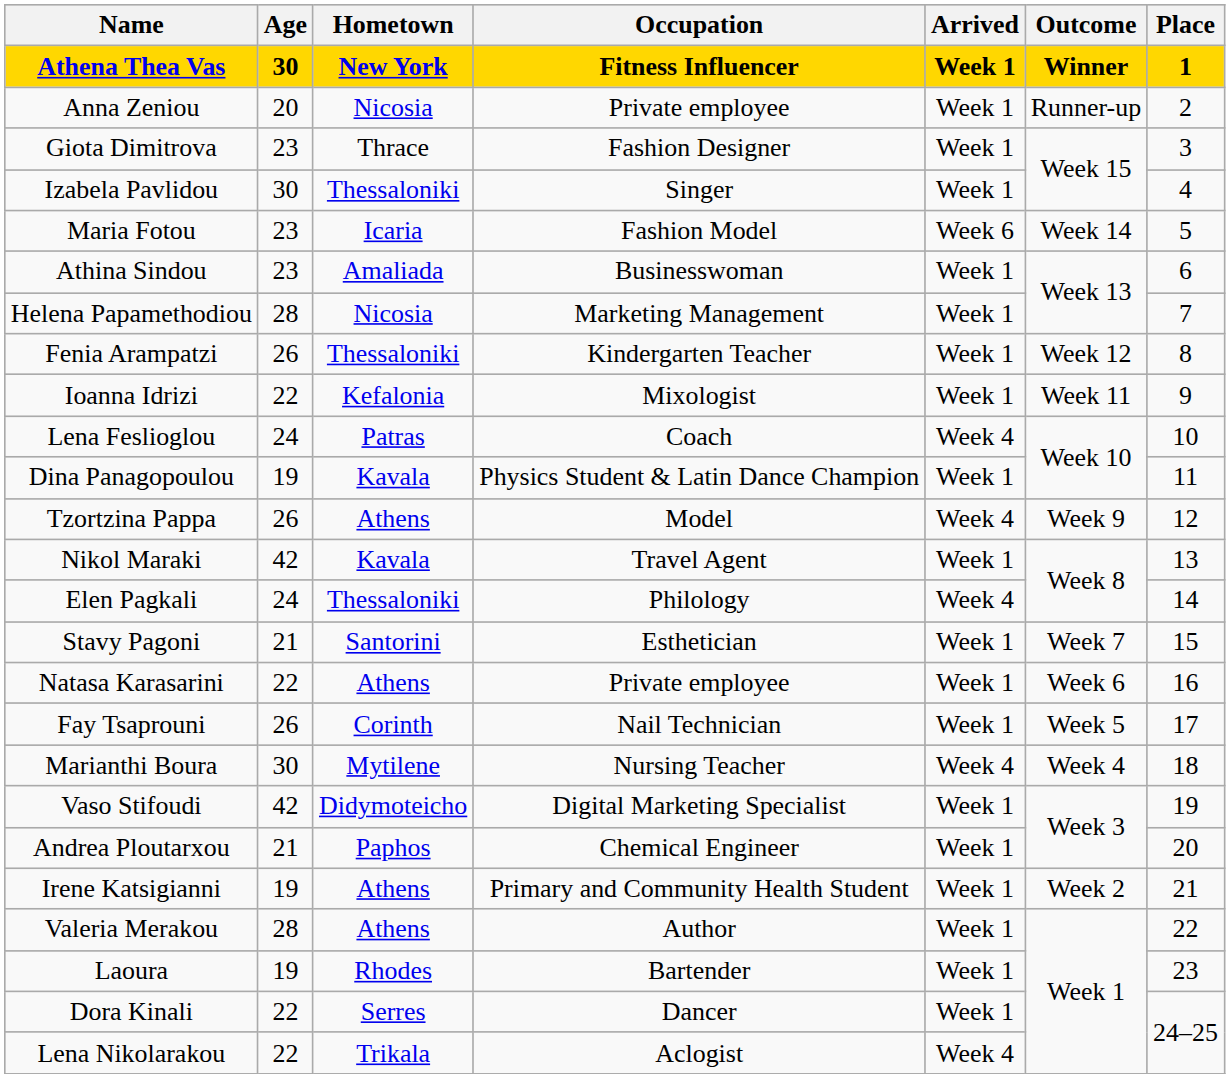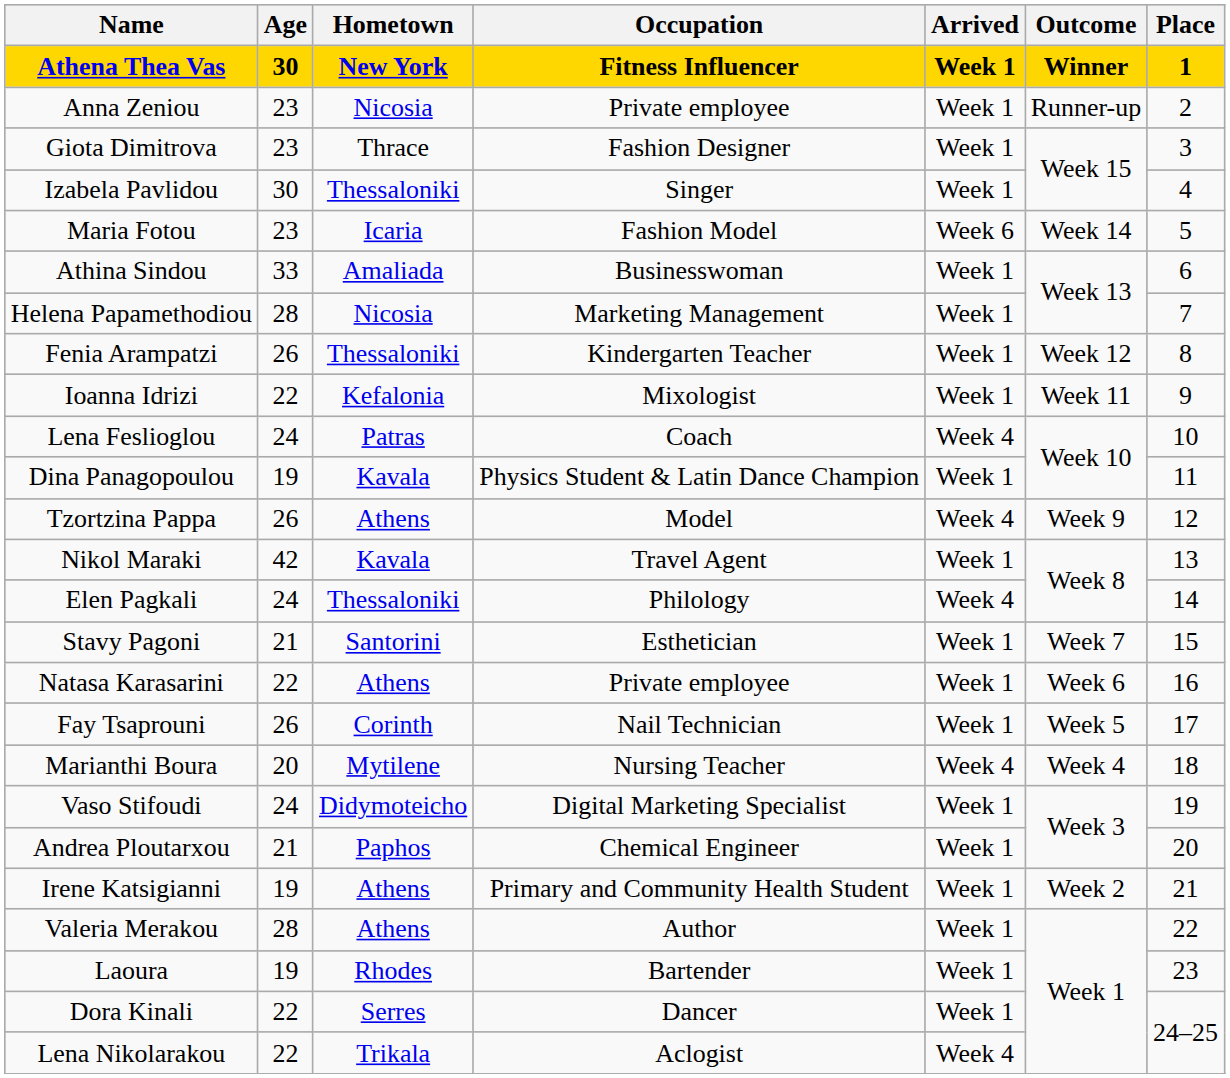(285, 107) 20 -> (285, 107) 23
(285, 271) 23 -> (285, 271) 33
(285, 764) 30 -> (285, 764) 20
(285, 806) 42 -> (285, 806) 24
